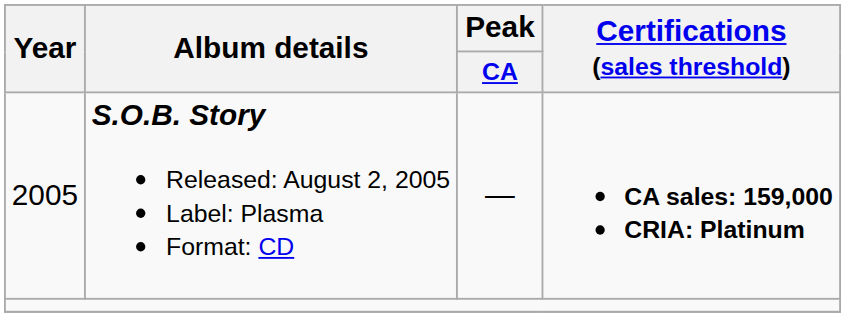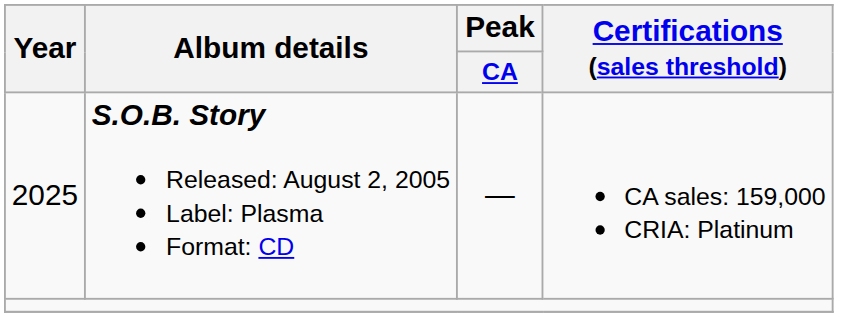(45, 194) 2005 -> (45, 194) 2025
(691, 212) bold -> (688, 212) normal
